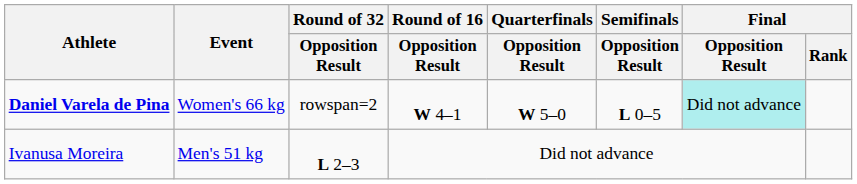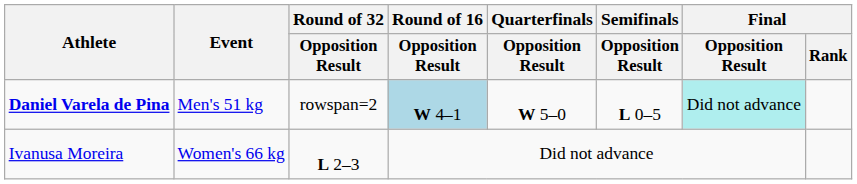(231, 104) Women's 66 kg -> (220, 104) Men's 51 kg
(438, 115) no background -> (438, 115) lightblue background
(220, 154) Men's 51 kg -> (231, 154) Women's 66 kg
